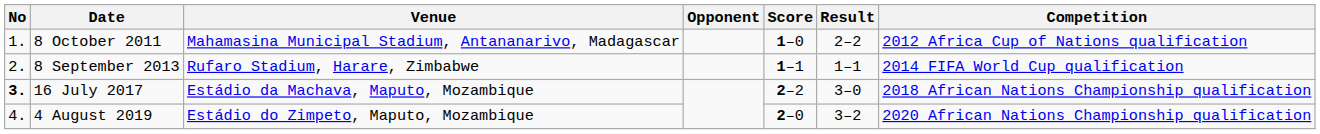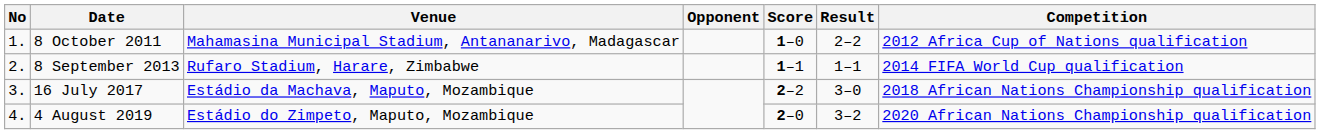(17, 91) bold -> (17, 91) normal
